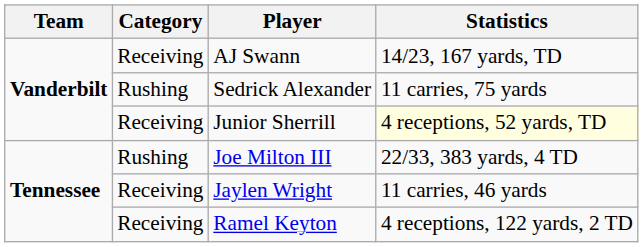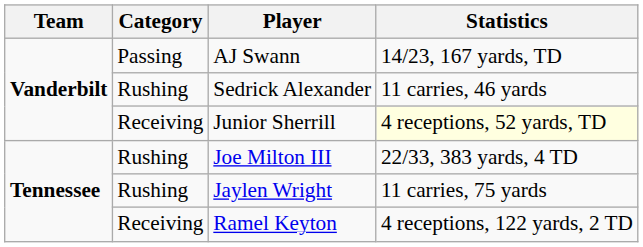(160, 55) Receiving -> (150, 55) Passing
(464, 89) 11 carries, 75 yards -> (464, 89) 11 carries, 46 yards
(160, 190) Receiving -> (153, 190) Rushing
(464, 190) 11 carries, 46 yards -> (464, 190) 11 carries, 75 yards
